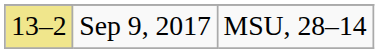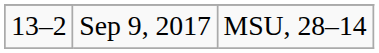(39, 26) khaki background -> (39, 26) no background
